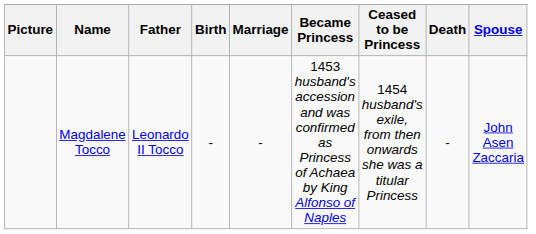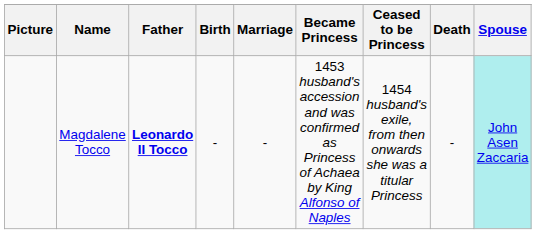(160, 142) normal -> (163, 142) bold
(498, 142) no background -> (503, 142) paleturquoise background
